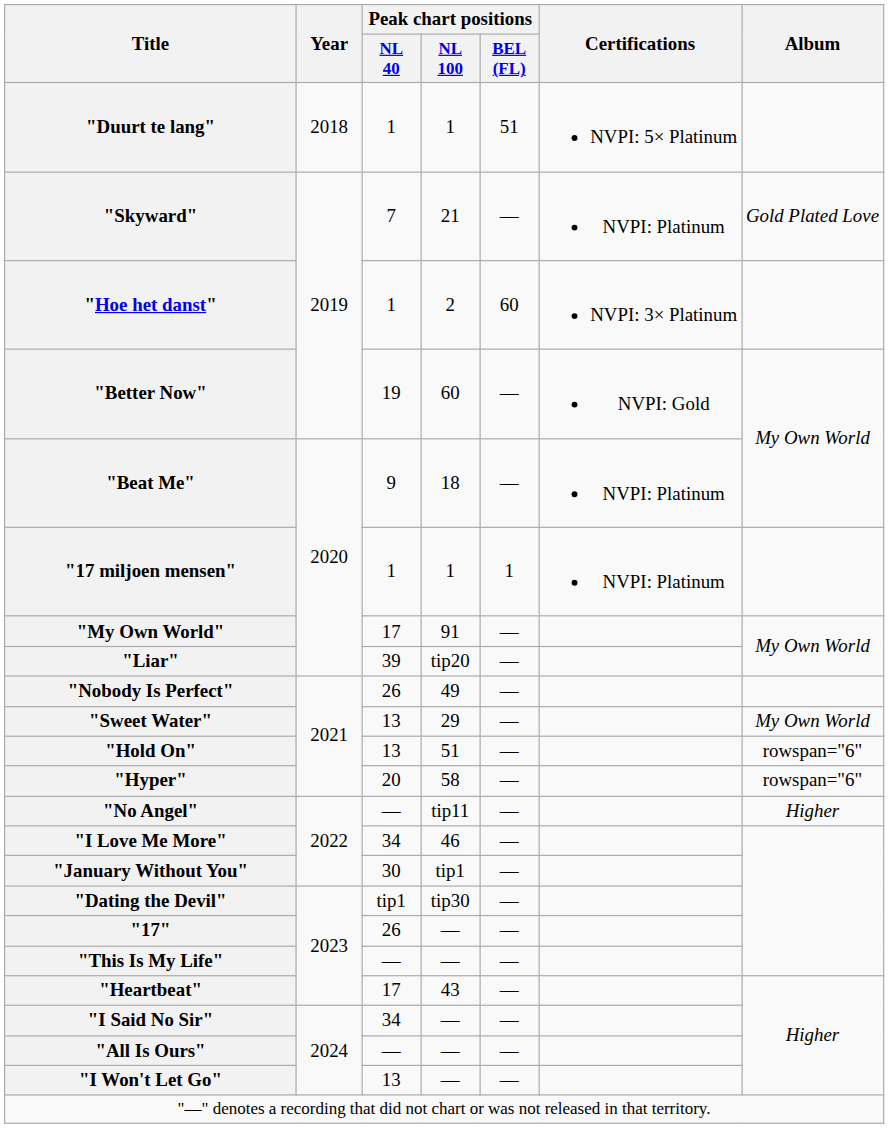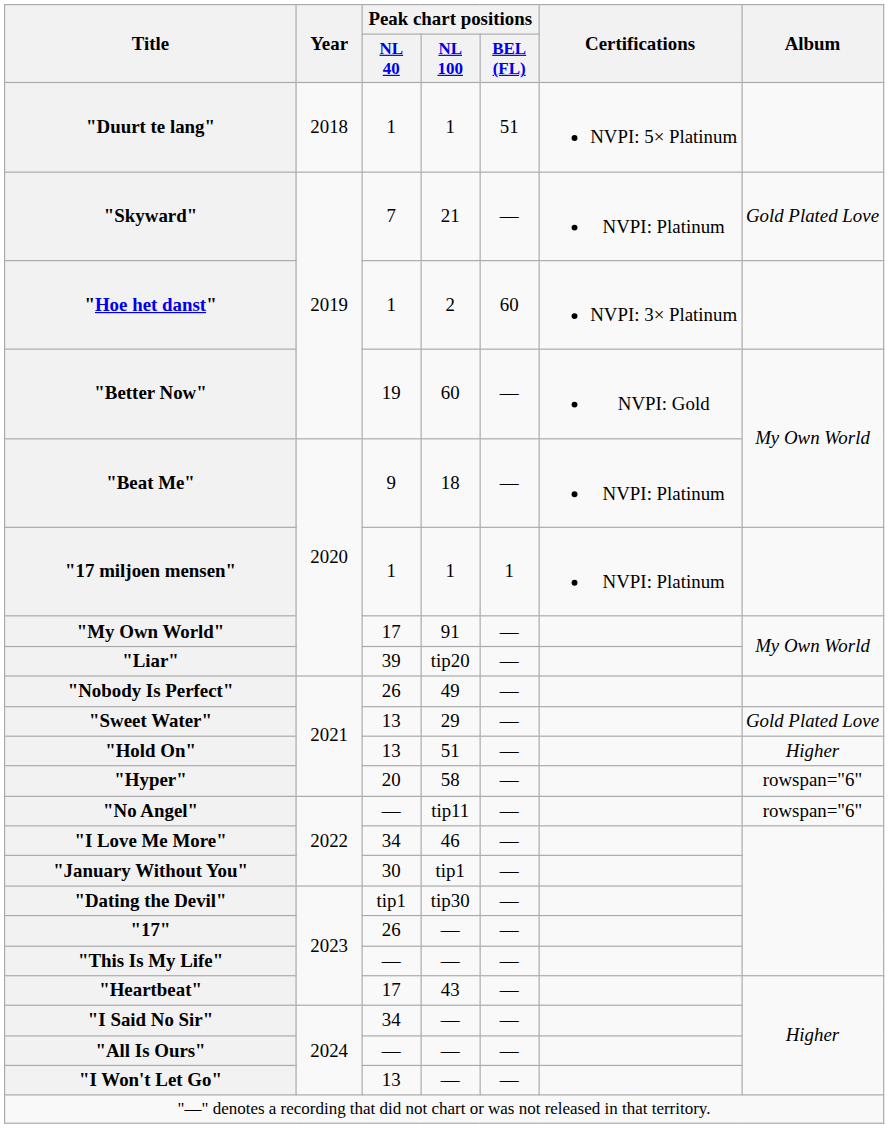(812, 720) My Own World -> (812, 720) Gold Plated Love
(812, 750) rowspan="6" -> (812, 750) Higher
(812, 810) Higher -> (812, 810) rowspan="6"
